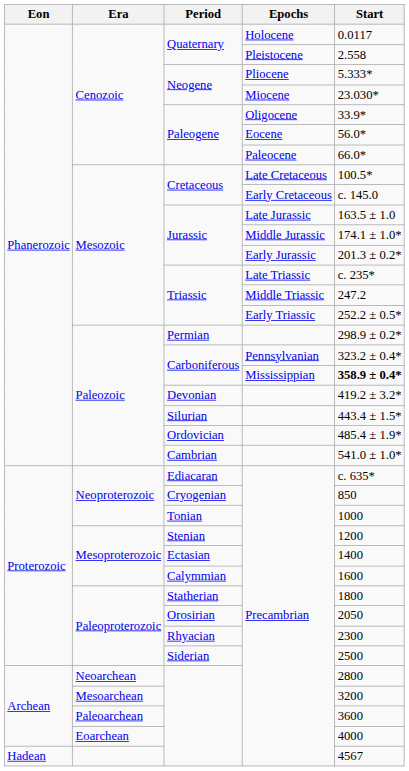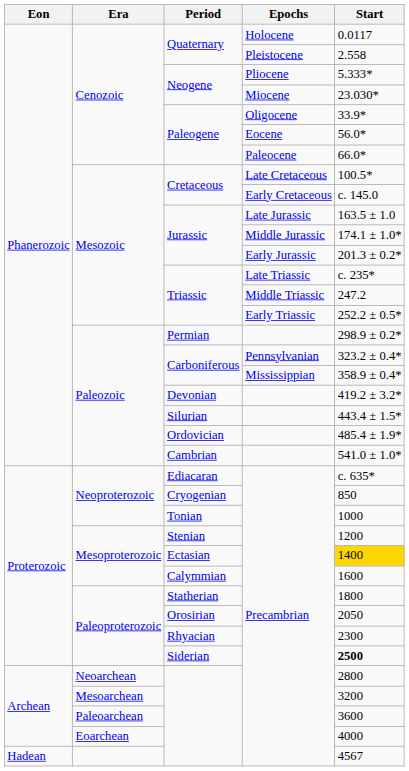(370, 375) bold -> (370, 375) normal
(350, 555) no background -> (350, 555) gold background
(350, 656) normal -> (350, 656) bold
